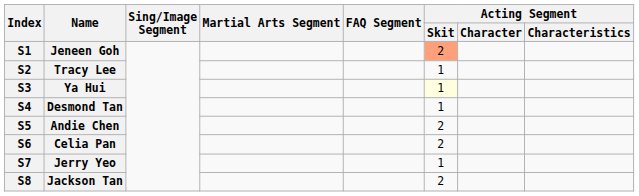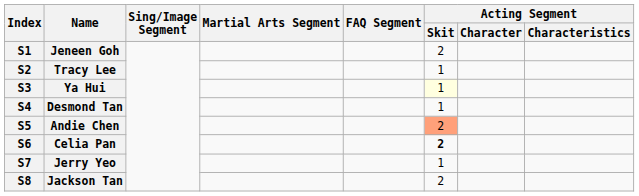(441, 51) lightsalmon background -> (441, 51) no background
(441, 126) no background -> (441, 126) lightsalmon background
(441, 144) normal -> (441, 144) bold
